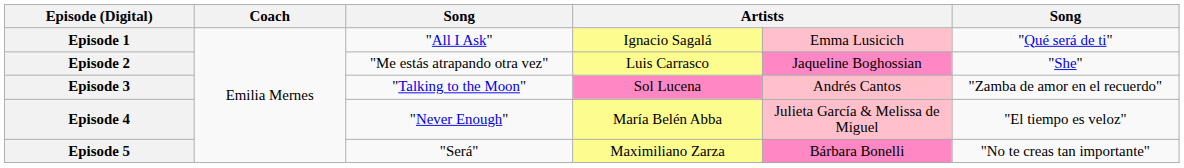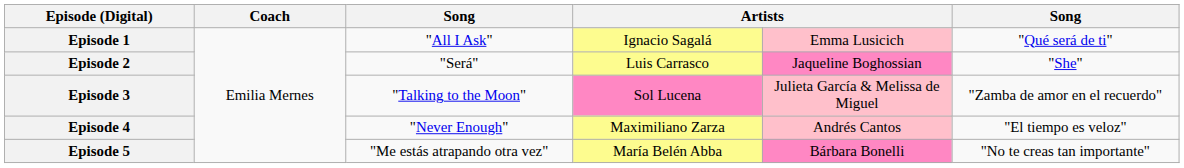(459, 63) "Me estás atrapando otra vez" -> (459, 63) "Será"
(857, 87) Andrés Cantos -> (857, 95) Julieta García & Melissa de Miguel
(668, 119) María Belén Abba -> (668, 127) Maximiliano Zarza
(857, 119) Julieta García & Melissa de Miguel -> (857, 127) Andrés Cantos
(459, 151) "Será" -> (459, 151) "Me estás atrapando otra vez"
(668, 151) Maximiliano Zarza -> (668, 151) María Belén Abba
